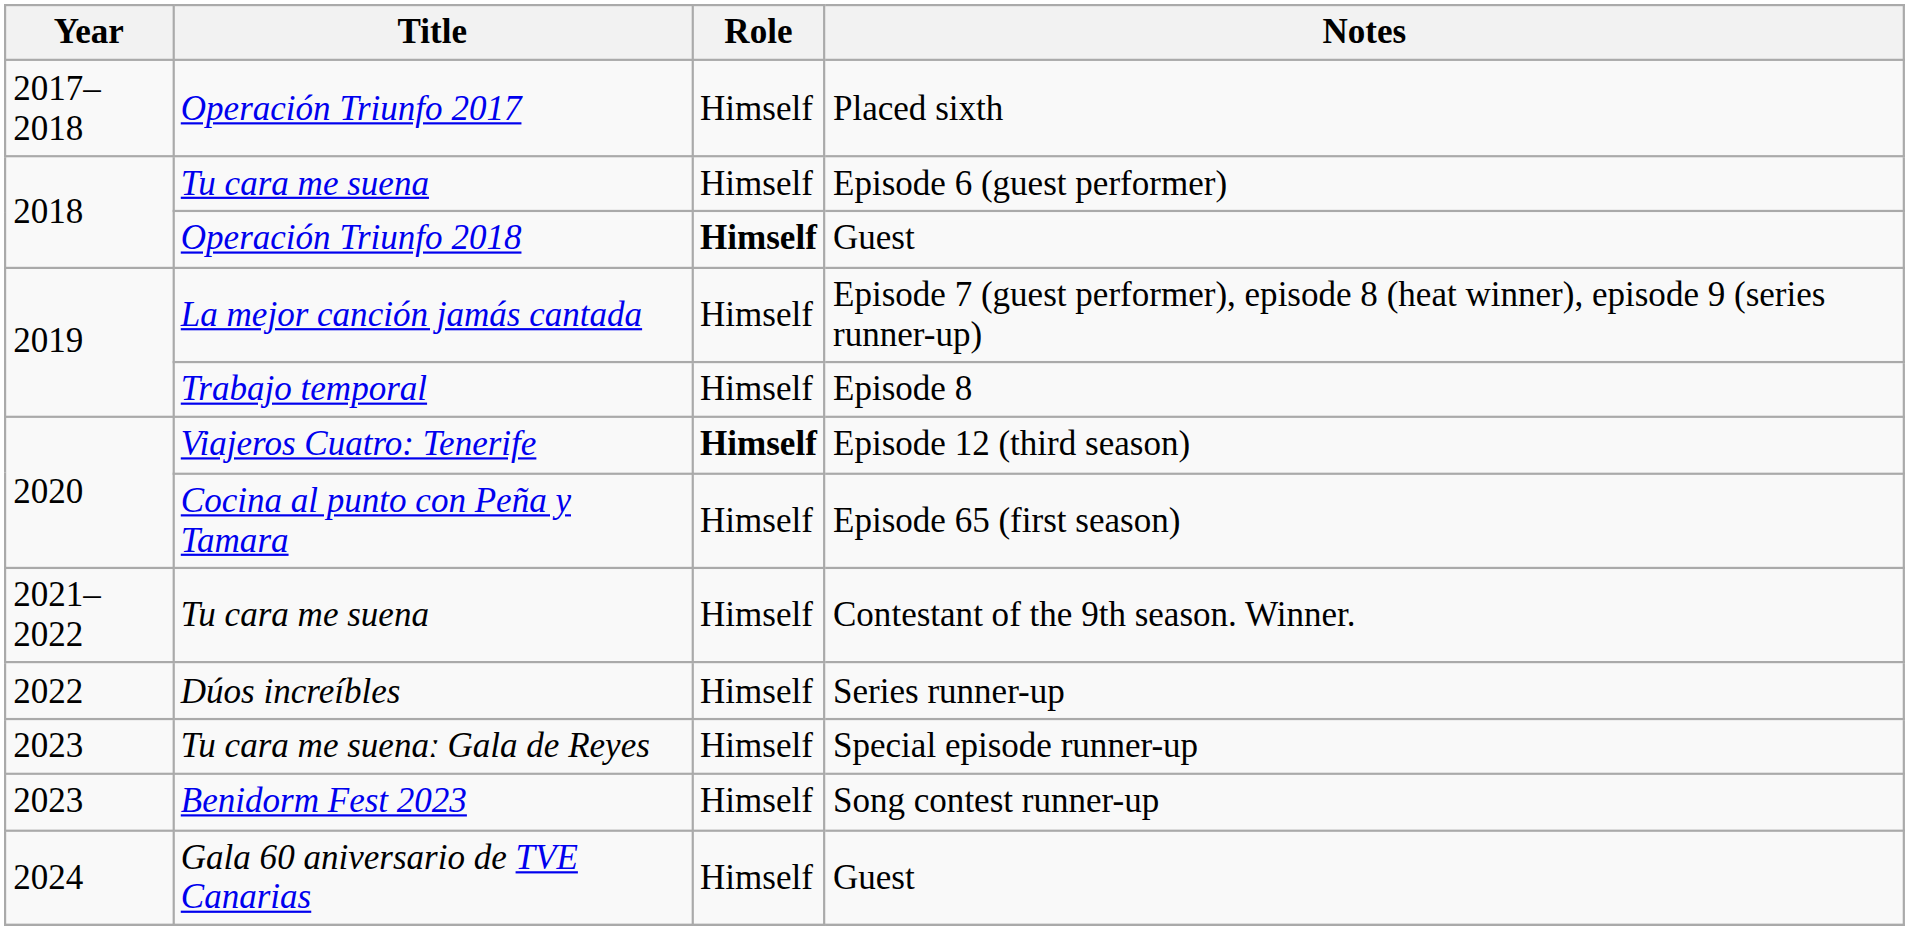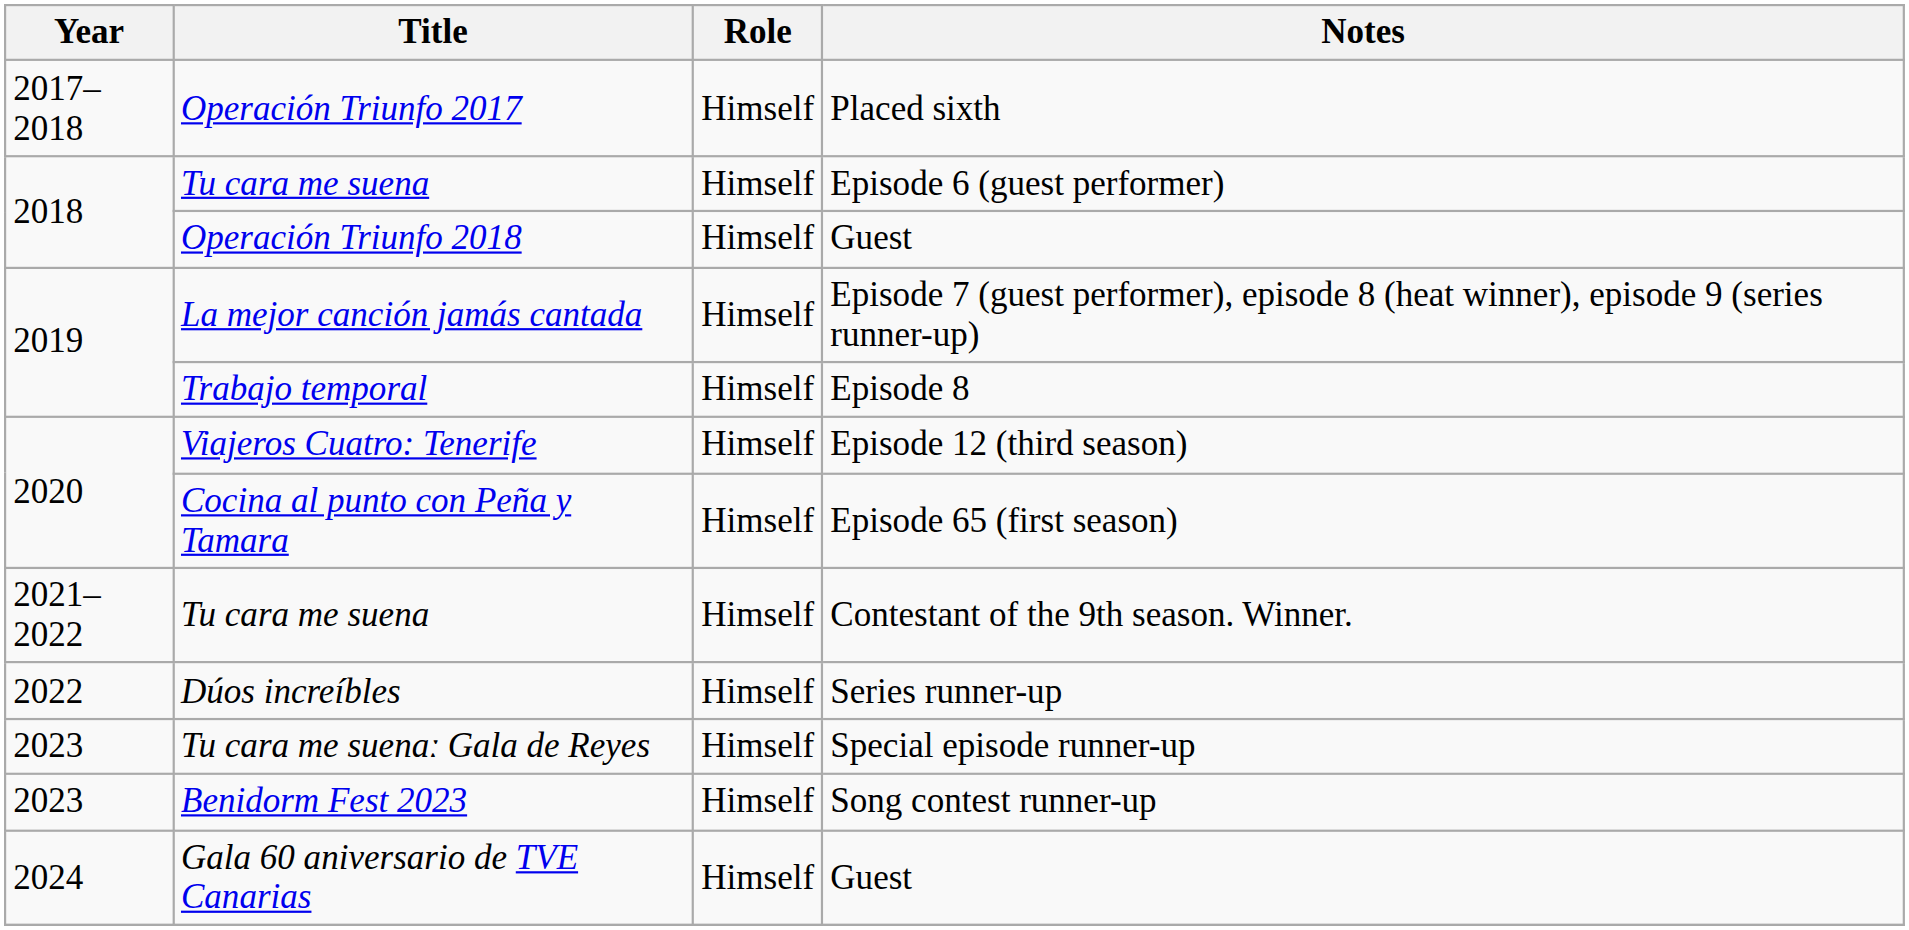(758, 238) bold -> (758, 238) normal
(758, 444) bold -> (758, 444) normal
